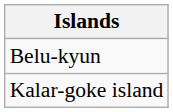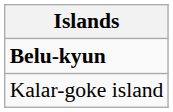(55, 55) normal -> (58, 55) bold
